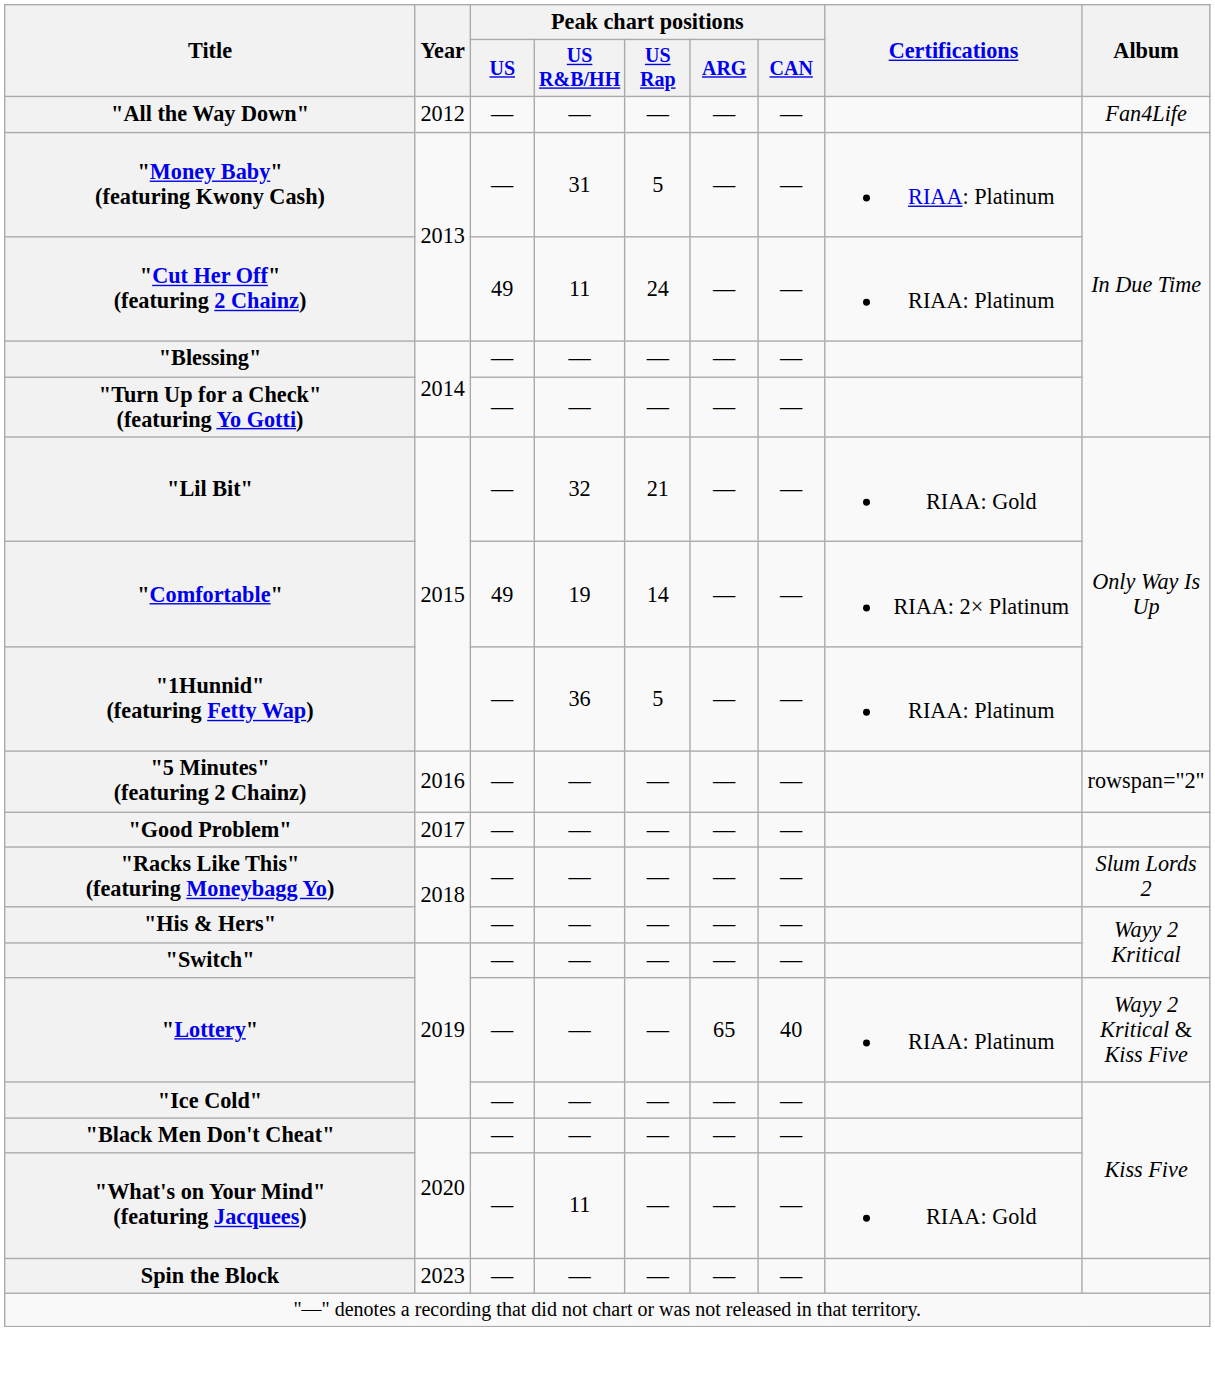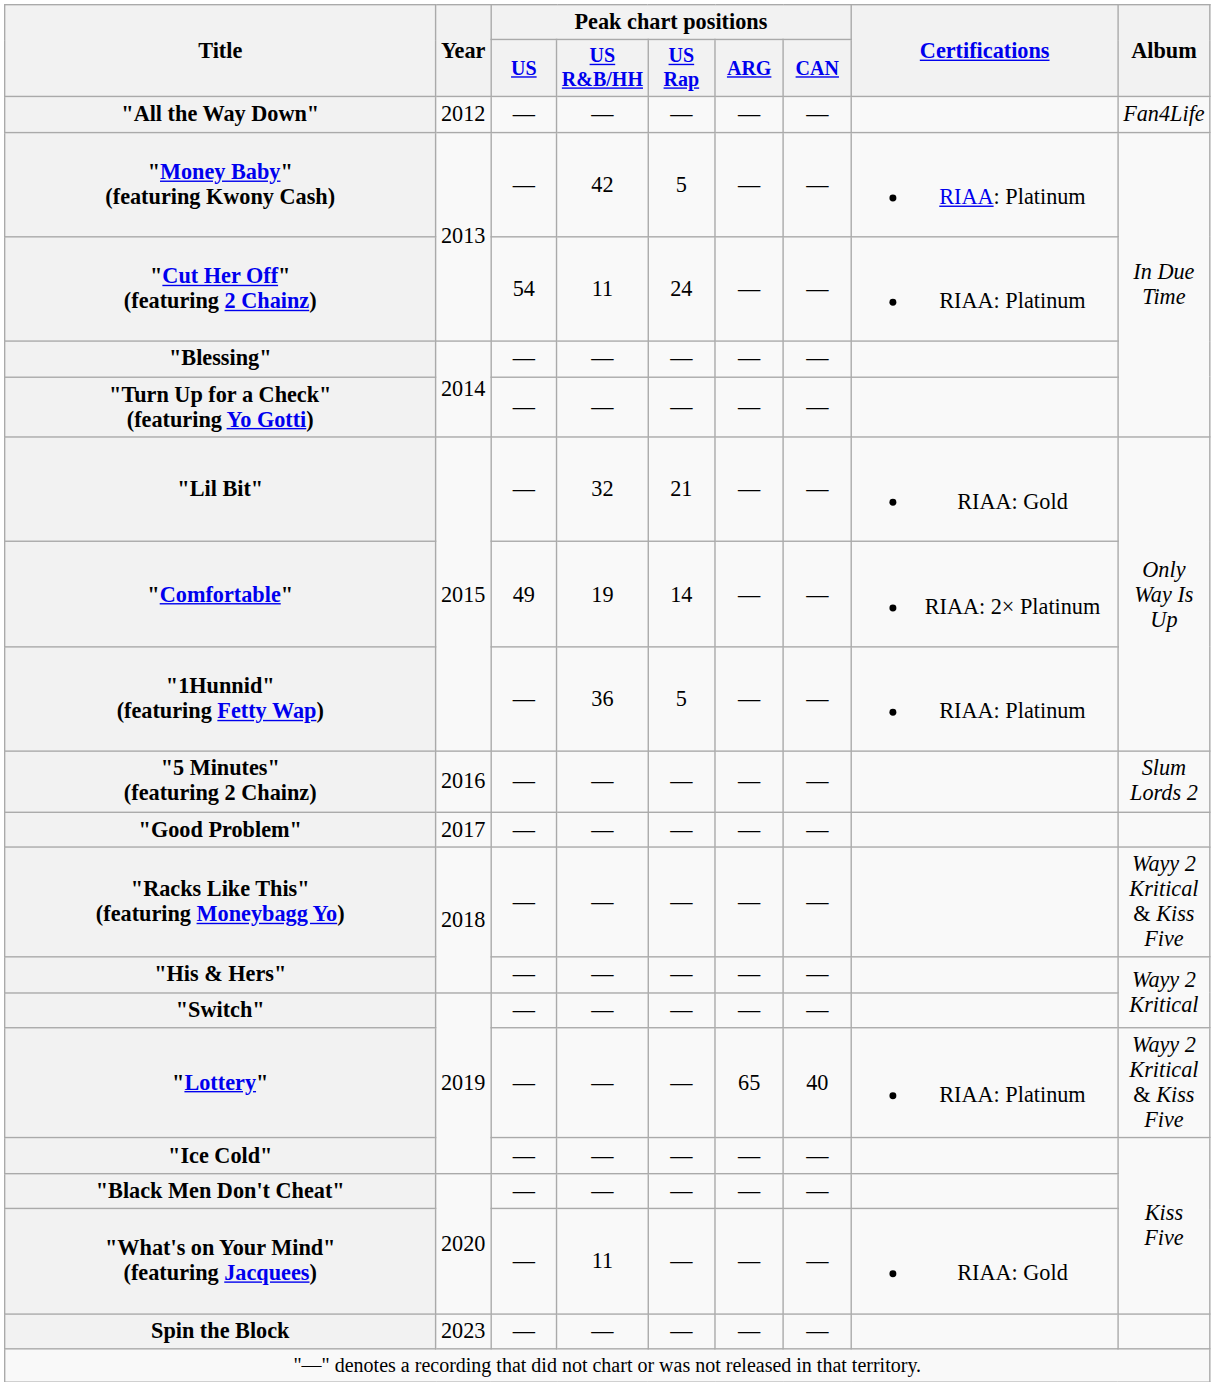(580, 184) 31 -> (602, 184) 42
(502, 288) 49 -> (524, 288) 54
(1146, 781) rowspan="2" -> (1164, 781) Slum Lords 2
(1146, 876) Slum Lords 2 -> (1164, 901) Wayy 2 Kritical & Kiss Five
